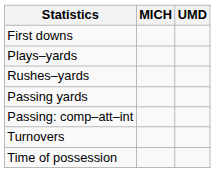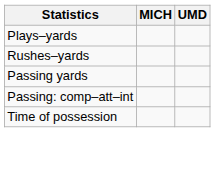- row: (40, 35)
- row: (36, 137)
